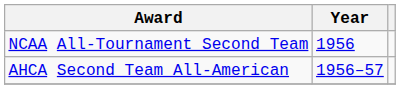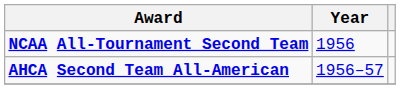(158, 44) normal -> (158, 44) bold
(149, 70) normal -> (149, 70) bold
